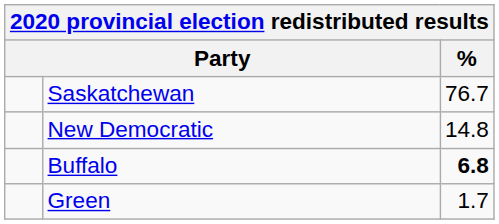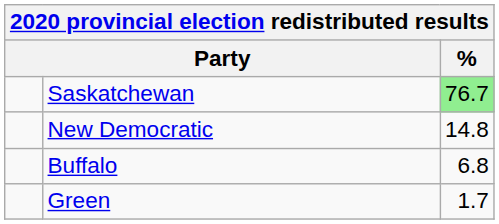(467, 93) no background -> (467, 93) lightgreen background
(473, 165) bold -> (473, 165) normal
